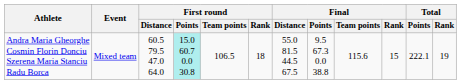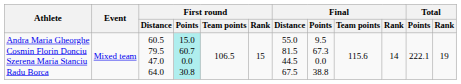(260, 56) 18 -> (260, 56) 15
(394, 56) 15 -> (394, 56) 14
